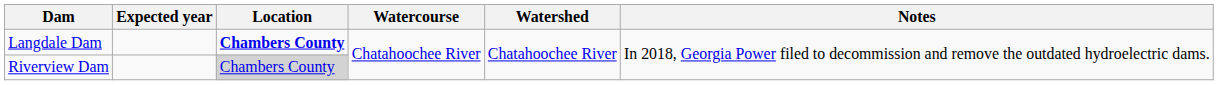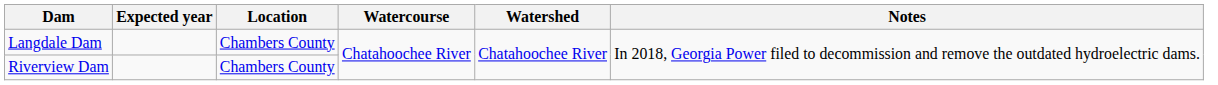(282, 42) bold -> (277, 42) normal
(277, 67) lightgrey background -> (277, 67) no background
